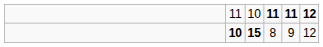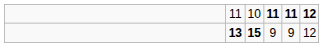(235, 33) 10 -> (235, 33) 13
(273, 33) 8 -> (273, 33) 9
